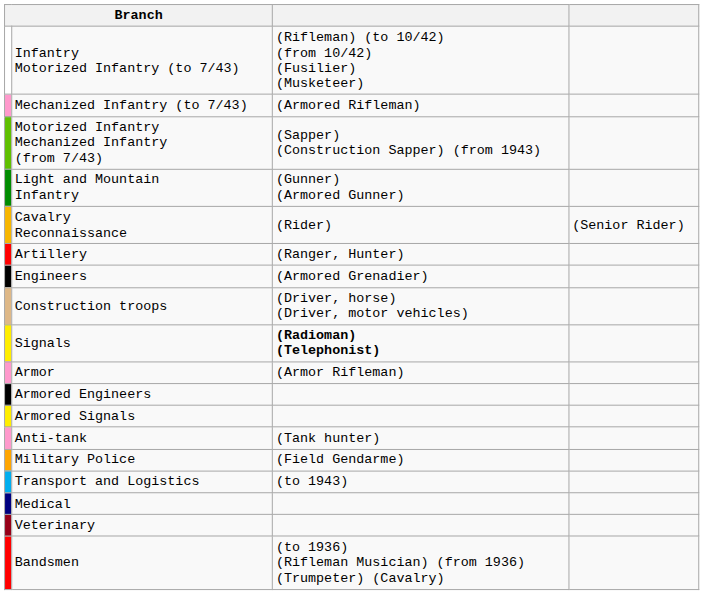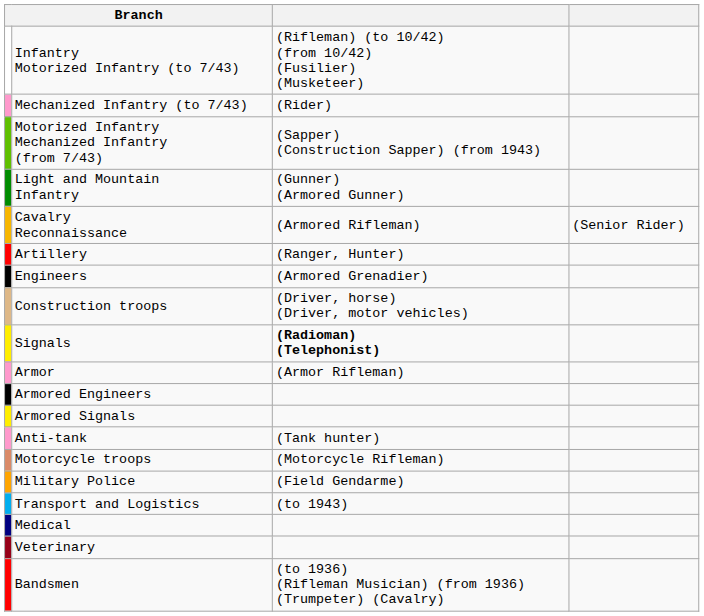(348, 105) (Armored Rifleman) -> (304, 105) (Rider)
(304, 225) (Rider) -> (348, 225) (Armored Rifleman)
+ row: (83, 460)
